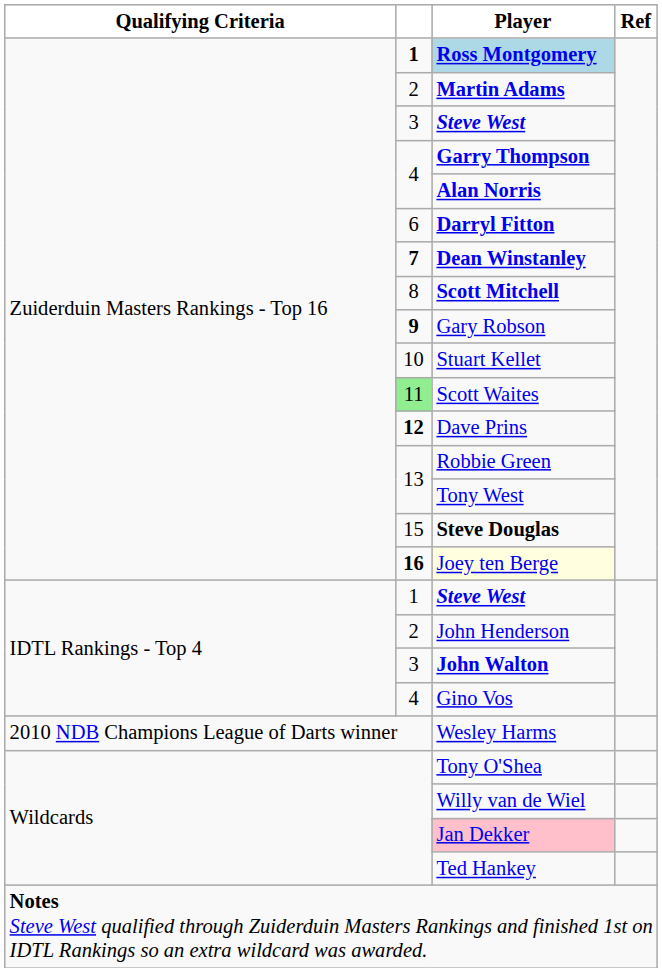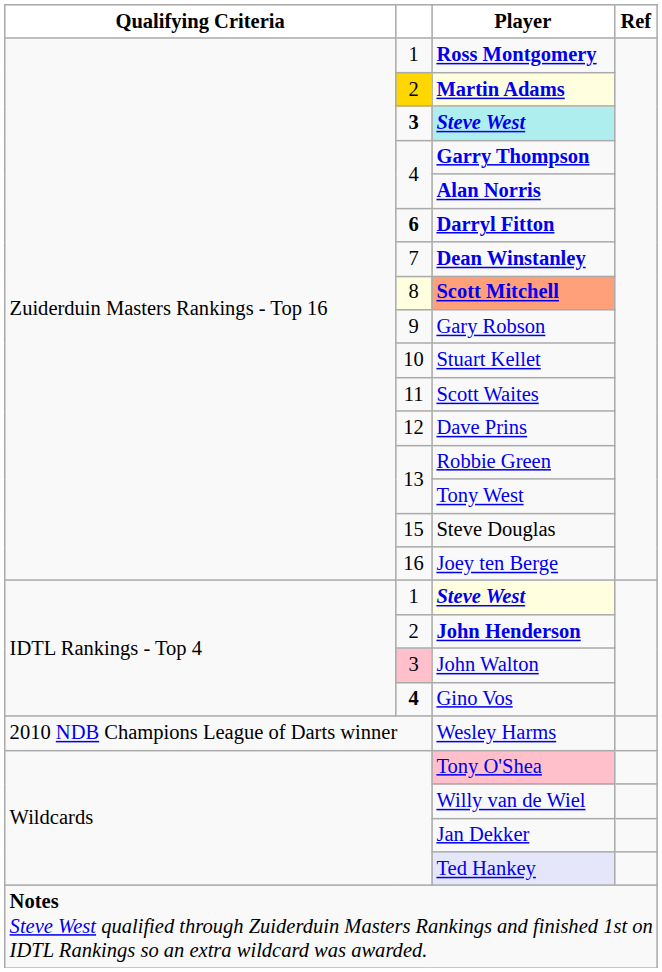(414, 54) bold -> (414, 54) normal
(517, 54) lightblue background -> (517, 54) no background
(414, 88) no background -> (414, 88) gold background
(501, 88) no background -> (501, 88) lightyellow background
(414, 122) normal -> (414, 122) bold
(481, 122) no background -> (481, 122) paleturquoise background
(414, 224) normal -> (414, 224) bold
(414, 258) bold -> (414, 258) normal
(414, 292) no background -> (414, 292) lightyellow background
(498, 292) no background -> (498, 292) lightsalmon background
(414, 325) bold -> (414, 325) normal
(414, 393) lightgreen background -> (414, 393) no background
(414, 427) bold -> (414, 427) normal
(498, 529) bold -> (496, 529) normal
(414, 563) bold -> (414, 563) normal
(497, 563) lightyellow background -> (497, 563) no background
(481, 597) no background -> (481, 597) lightyellow background
(503, 630) normal -> (509, 630) bold
(414, 664) no background -> (414, 664) pink background
(492, 664) bold -> (488, 664) normal
(414, 698) normal -> (414, 698) bold
(489, 766) no background -> (489, 766) pink background
(483, 834) pink background -> (483, 834) no background
(486, 868) no background -> (486, 868) lavender background
